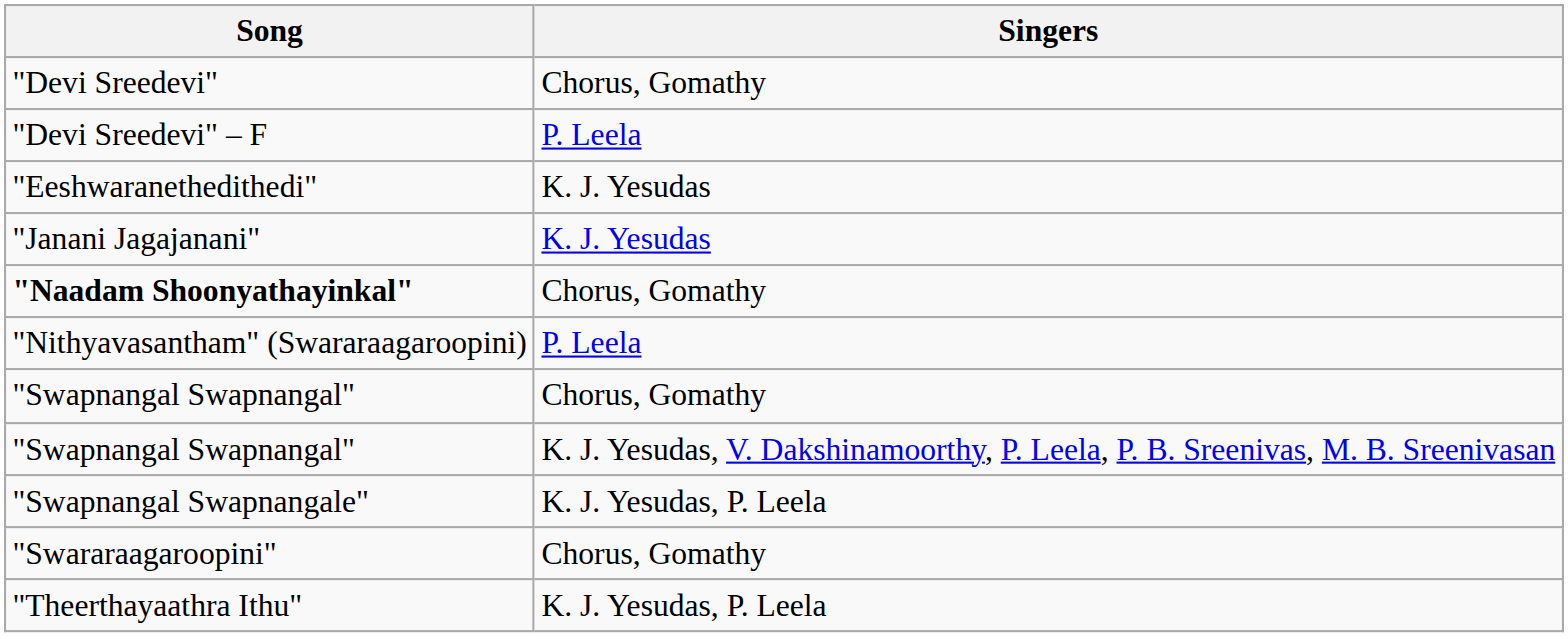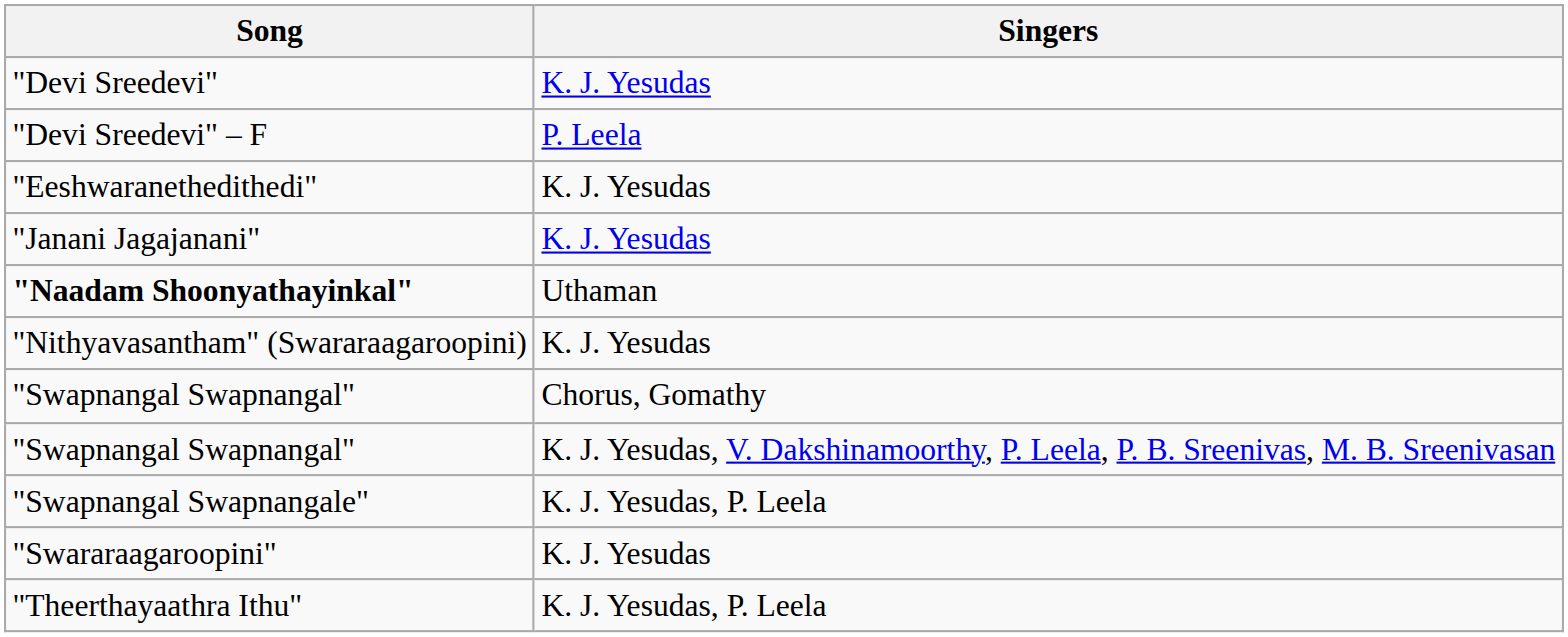(654, 82) Chorus, Gomathy -> (626, 82) K. J. Yesudas
(654, 291) Chorus, Gomathy -> (599, 291) Uthaman
(591, 343) P. Leela -> (626, 343) K. J. Yesudas
(654, 552) Chorus, Gomathy -> (626, 552) K. J. Yesudas
